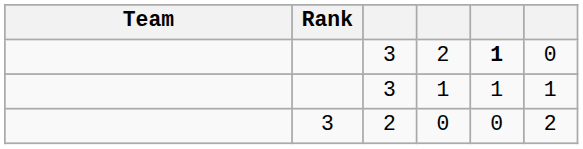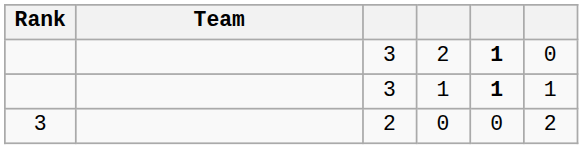columns swapped: (327, 22) <-> (148, 22)
(497, 91) normal -> (497, 91) bold
